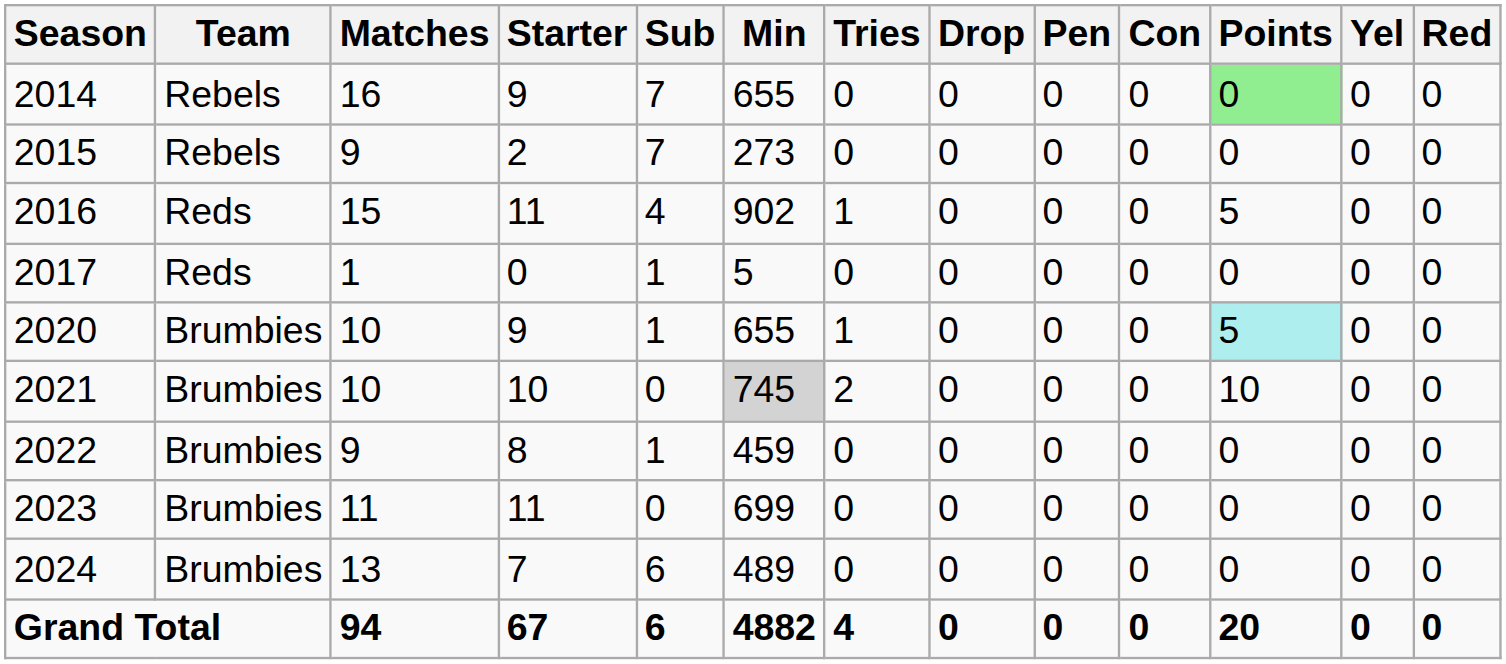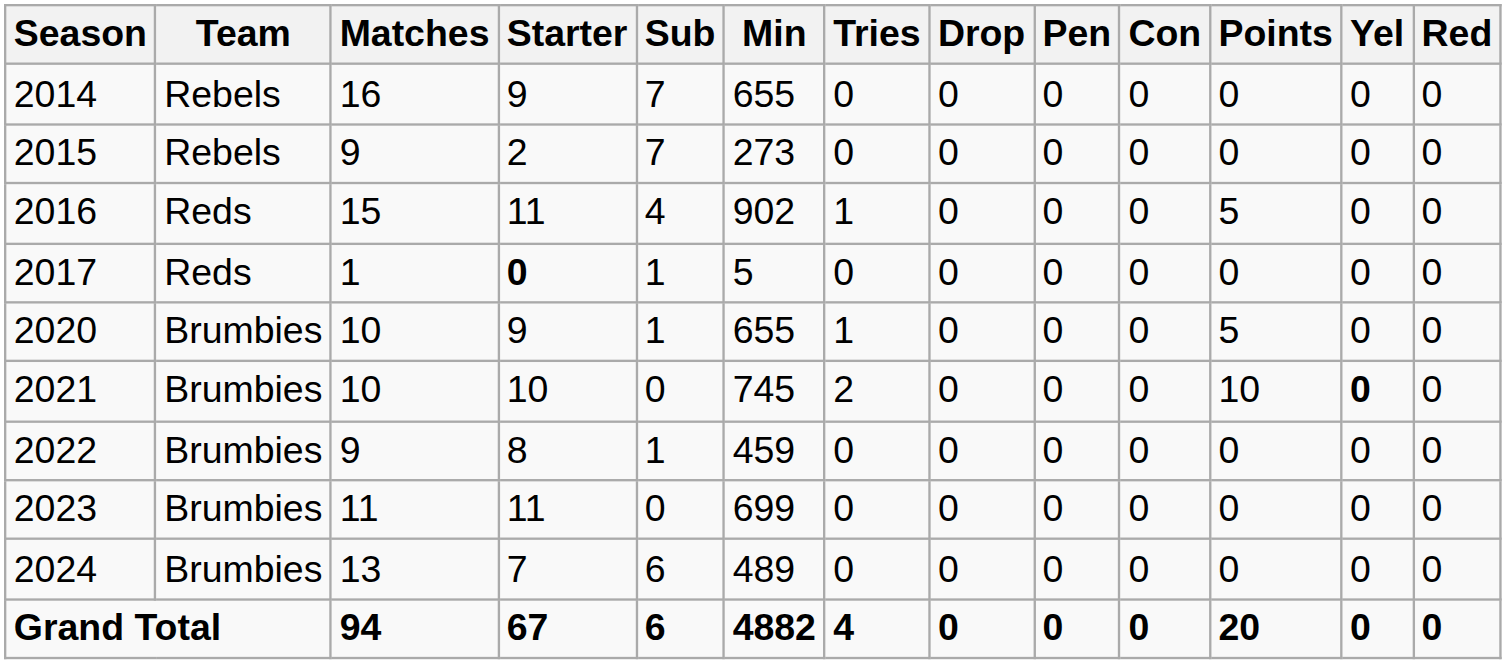(1229, 93) lightgreen background -> (1229, 93) no background
(517, 271) normal -> (517, 271) bold
(1229, 331) paleturquoise background -> (1229, 331) no background
(764, 390) lightgrey background -> (764, 390) no background
(1361, 390) normal -> (1361, 390) bold
